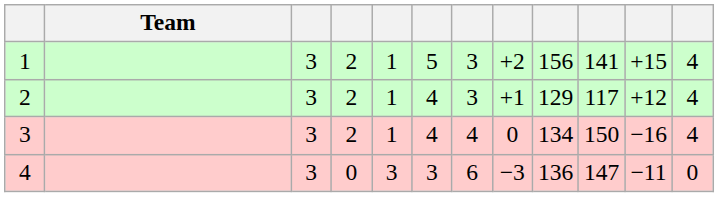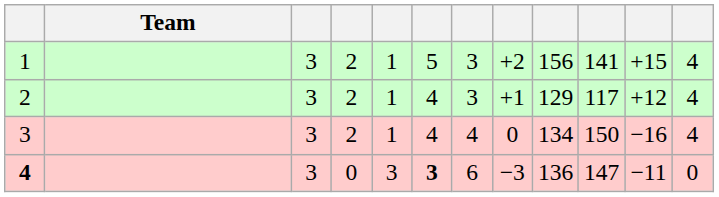(25, 172) normal -> (25, 172) bold
(432, 172) normal -> (432, 172) bold
